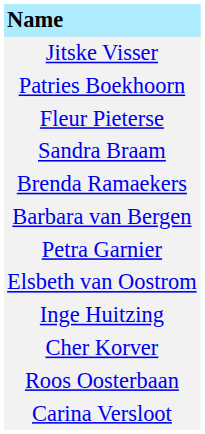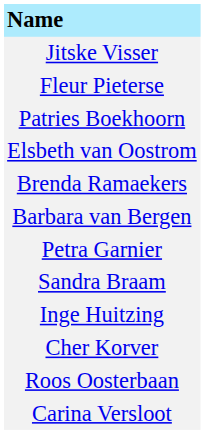(102, 85) Patries Boekhoorn -> (102, 85) Fleur Pieterse
(102, 118) Fleur Pieterse -> (102, 118) Patries Boekhoorn
(102, 151) Sandra Braam -> (102, 151) Elsbeth van Oostrom
(102, 282) Elsbeth van Oostrom -> (102, 282) Sandra Braam
